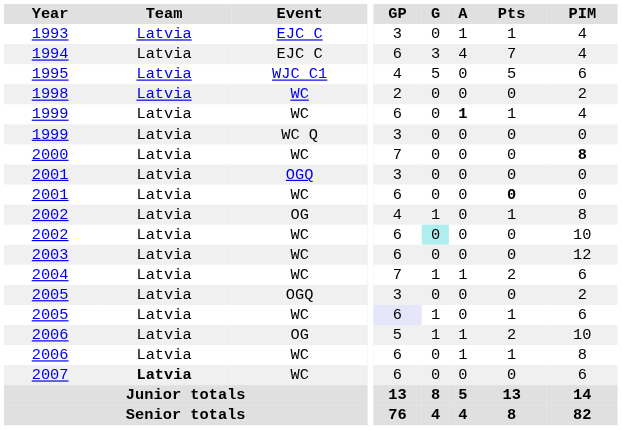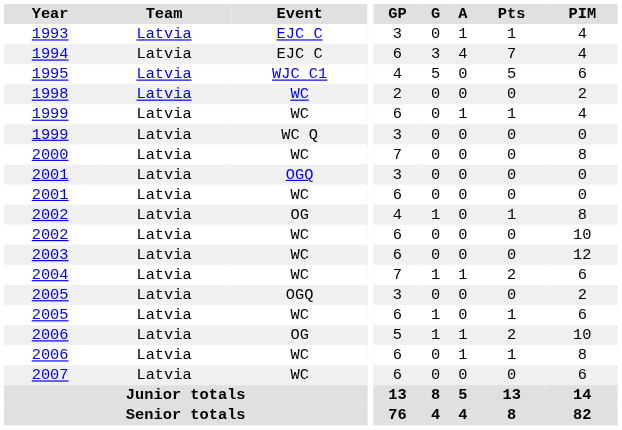(463, 114) bold -> (463, 114) normal
(582, 154) bold -> (582, 154) normal
(512, 195) bold -> (512, 195) normal
(436, 235) paleturquoise background -> (436, 235) no background
(397, 315) lavender background -> (397, 315) no background
(164, 375) bold -> (164, 375) normal
